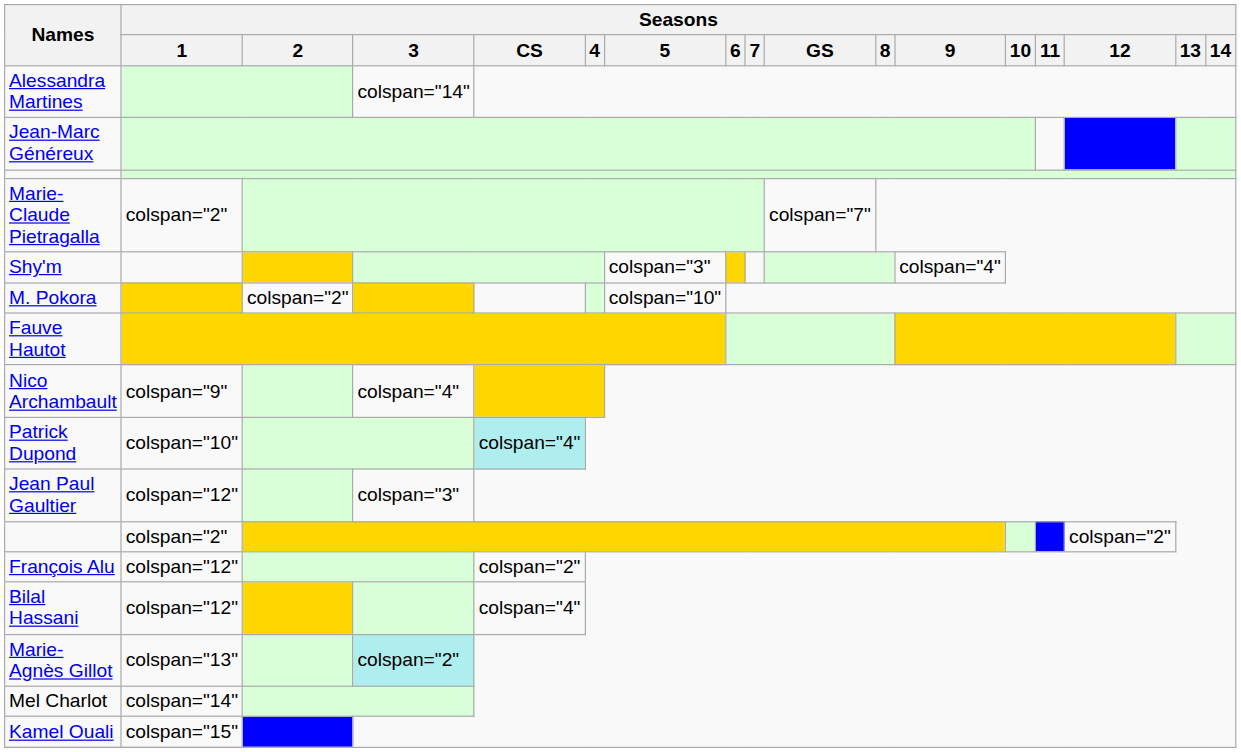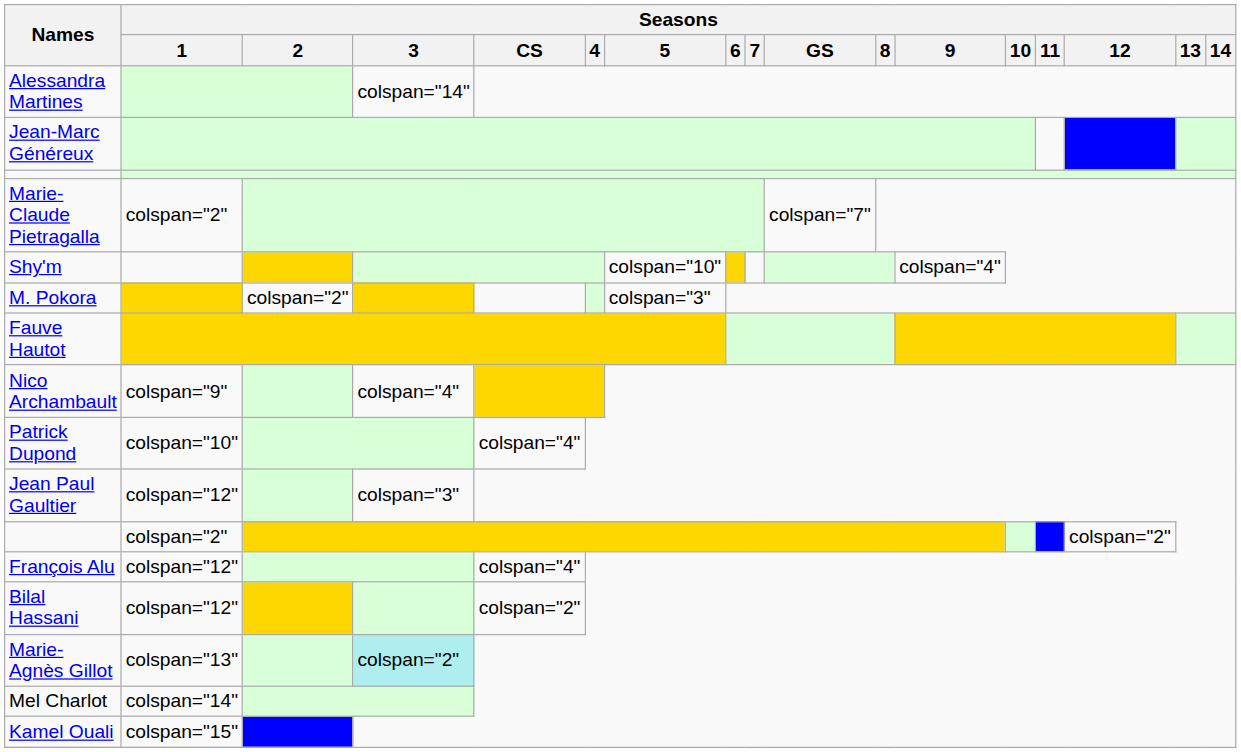(660, 267) colspan="3" -> (665, 267) colspan="10"
(665, 297) colspan="10" -> (660, 297) colspan="3"
(530, 443) paleturquoise background -> (530, 443) no background
(530, 566) colspan="2" -> (530, 566) colspan="4"
(530, 608) colspan="4" -> (530, 608) colspan="2"
